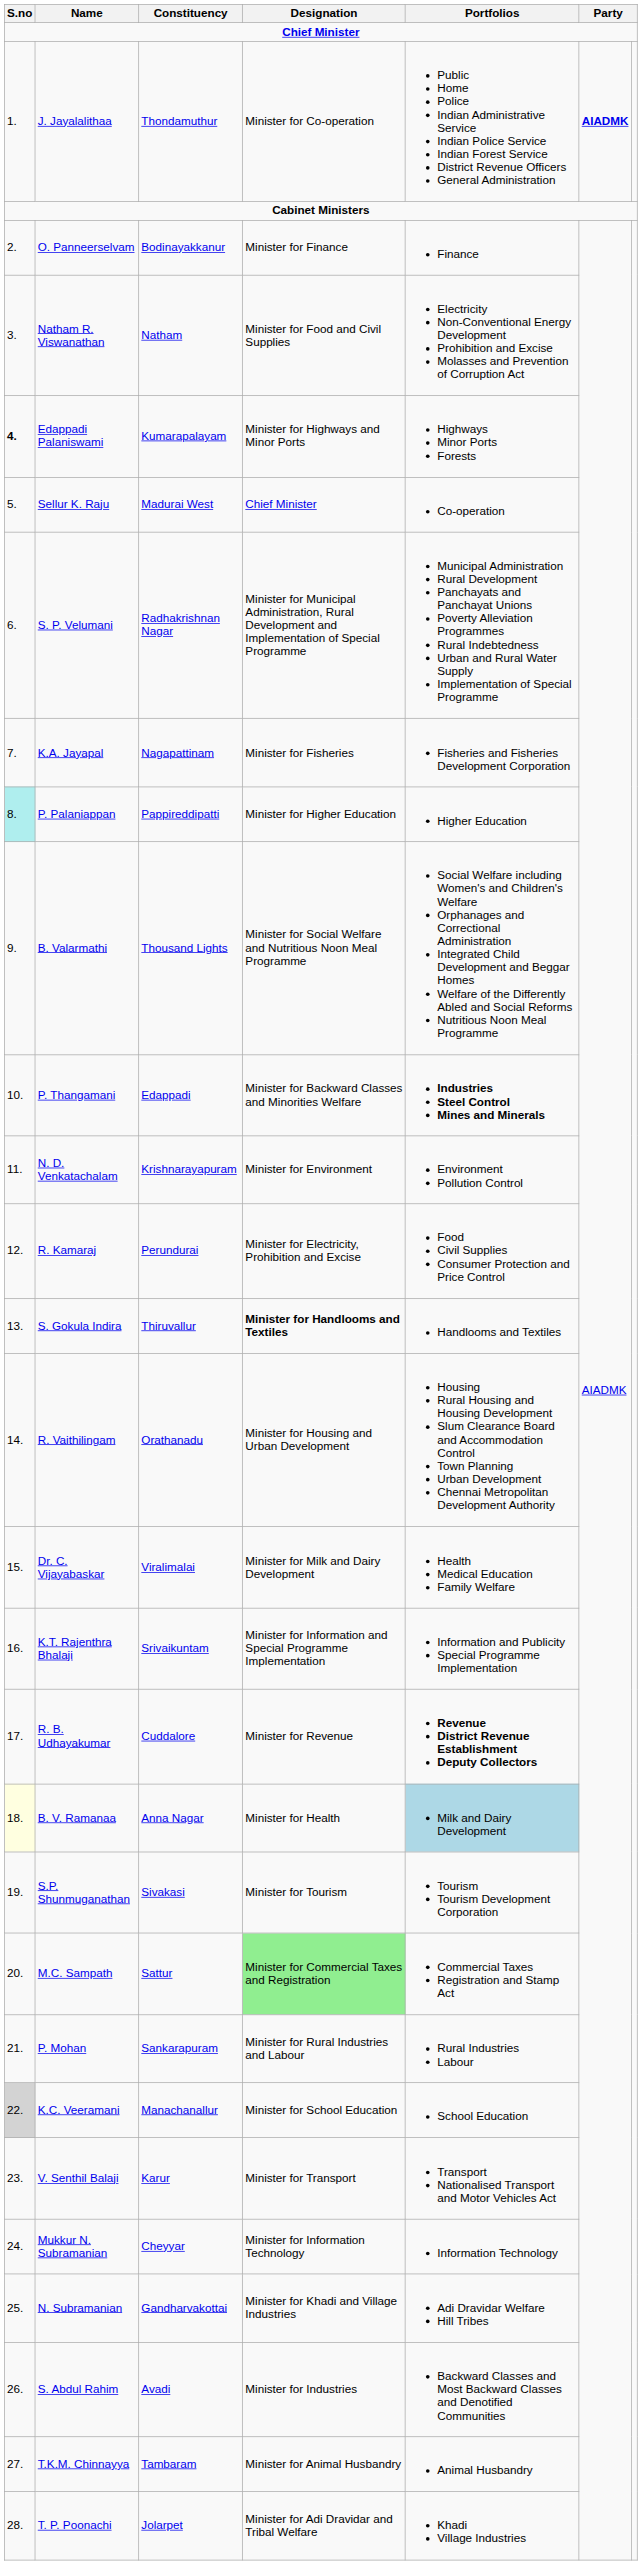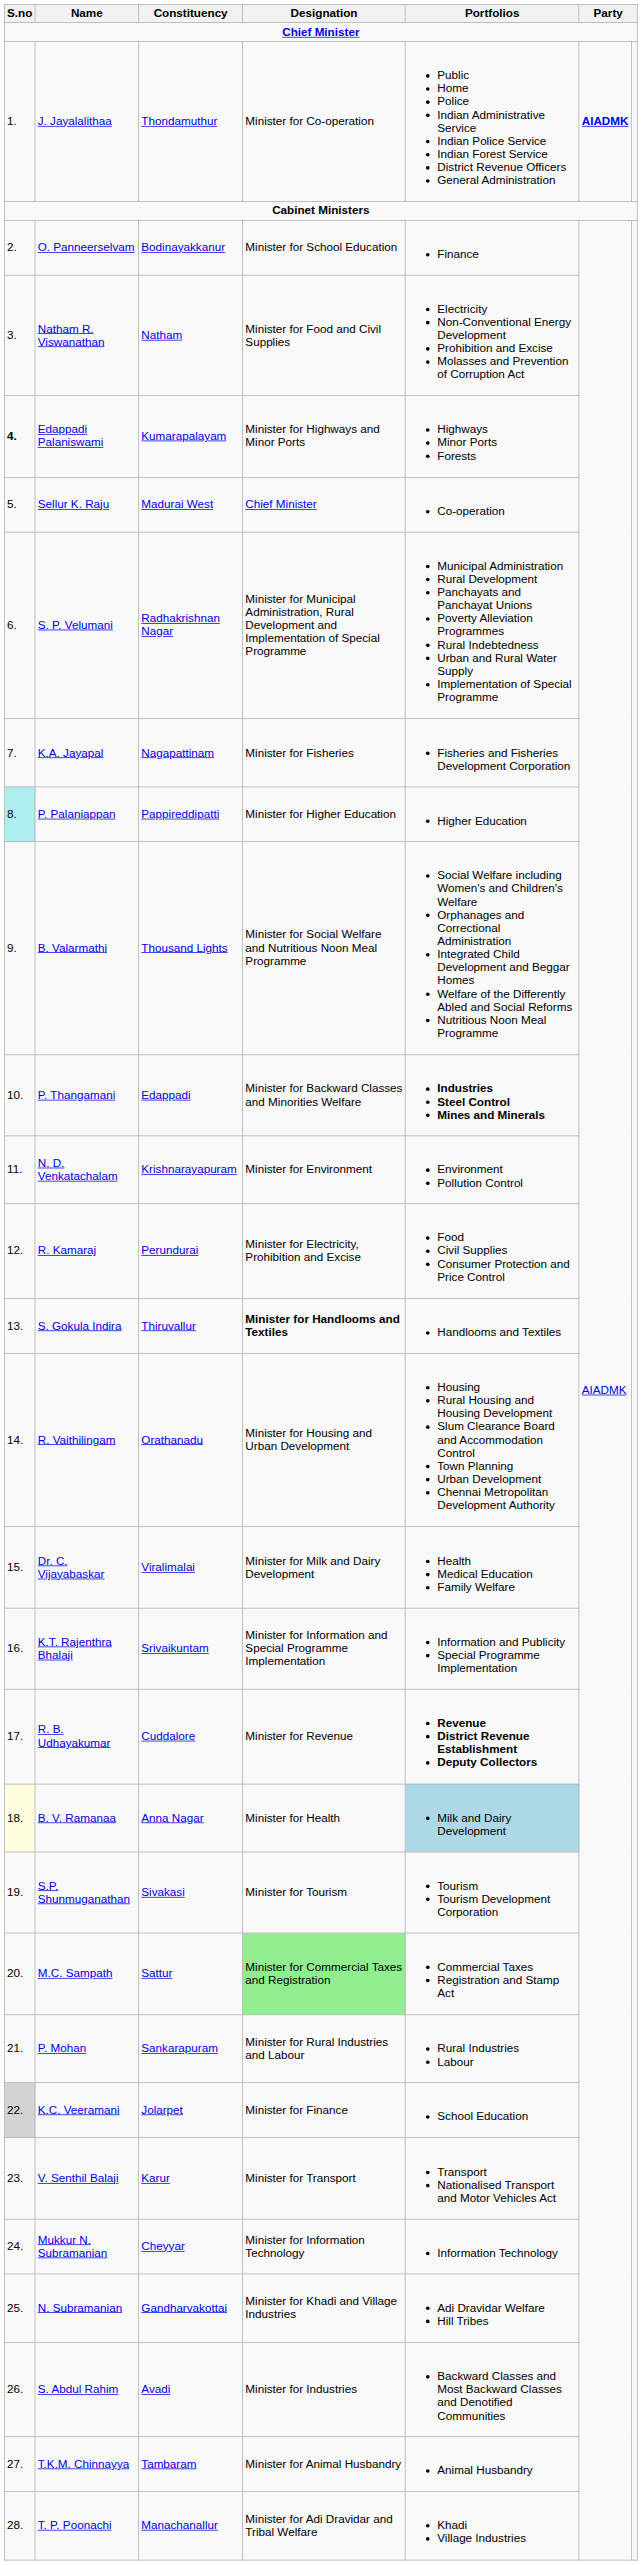(297, 247) Minister for Finance -> (321, 247) Minister for School Education
(180, 2110) Manachanallur -> (162, 2110) Jolarpet
(321, 2110) Minister for School Education -> (297, 2110) Minister for Finance
(162, 2525) Jolarpet -> (180, 2525) Manachanallur
